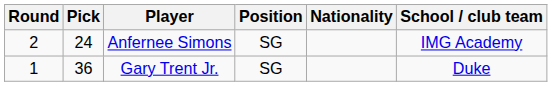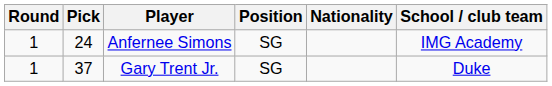(34, 42) 2 -> (34, 42) 1
(83, 68) 36 -> (83, 68) 37
